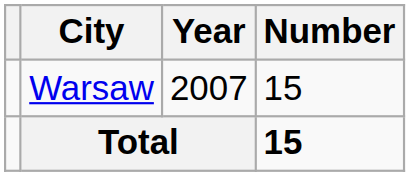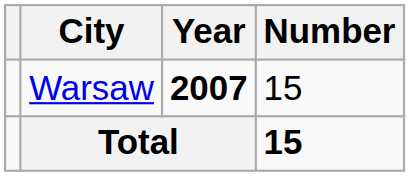(209, 87) normal -> (209, 87) bold
